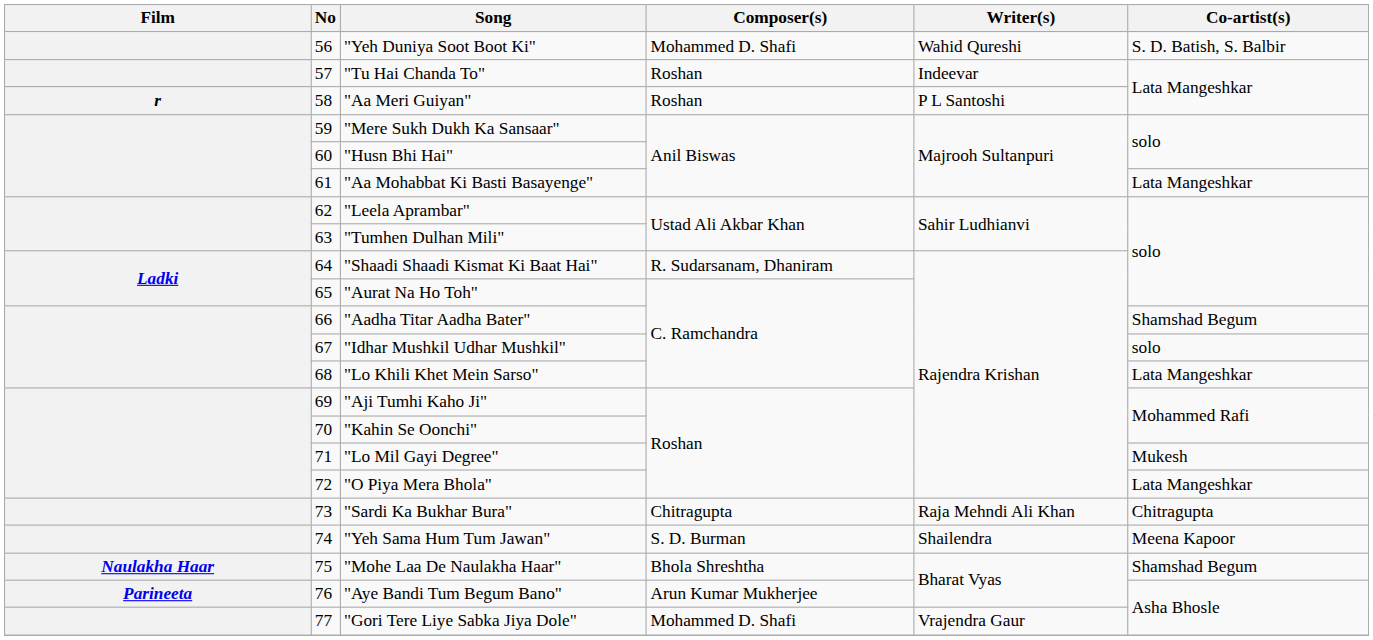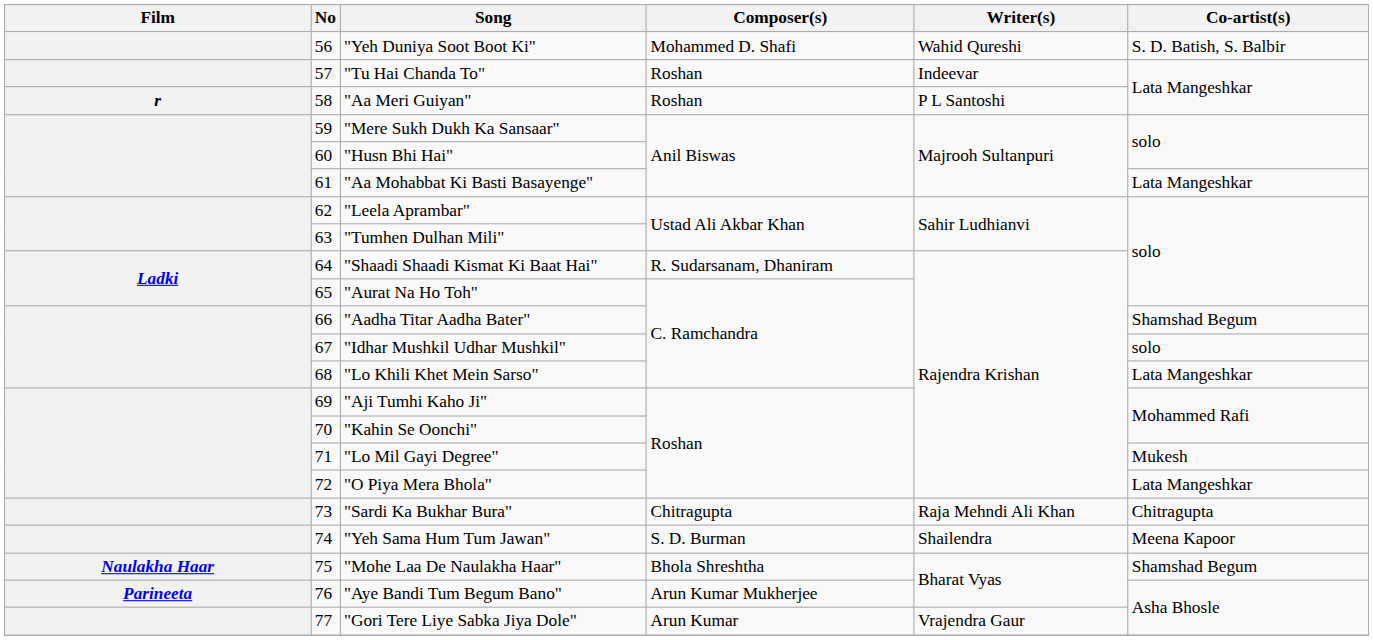(723, 621) Mohammed D. Shafi -> (694, 621) Arun Kumar
